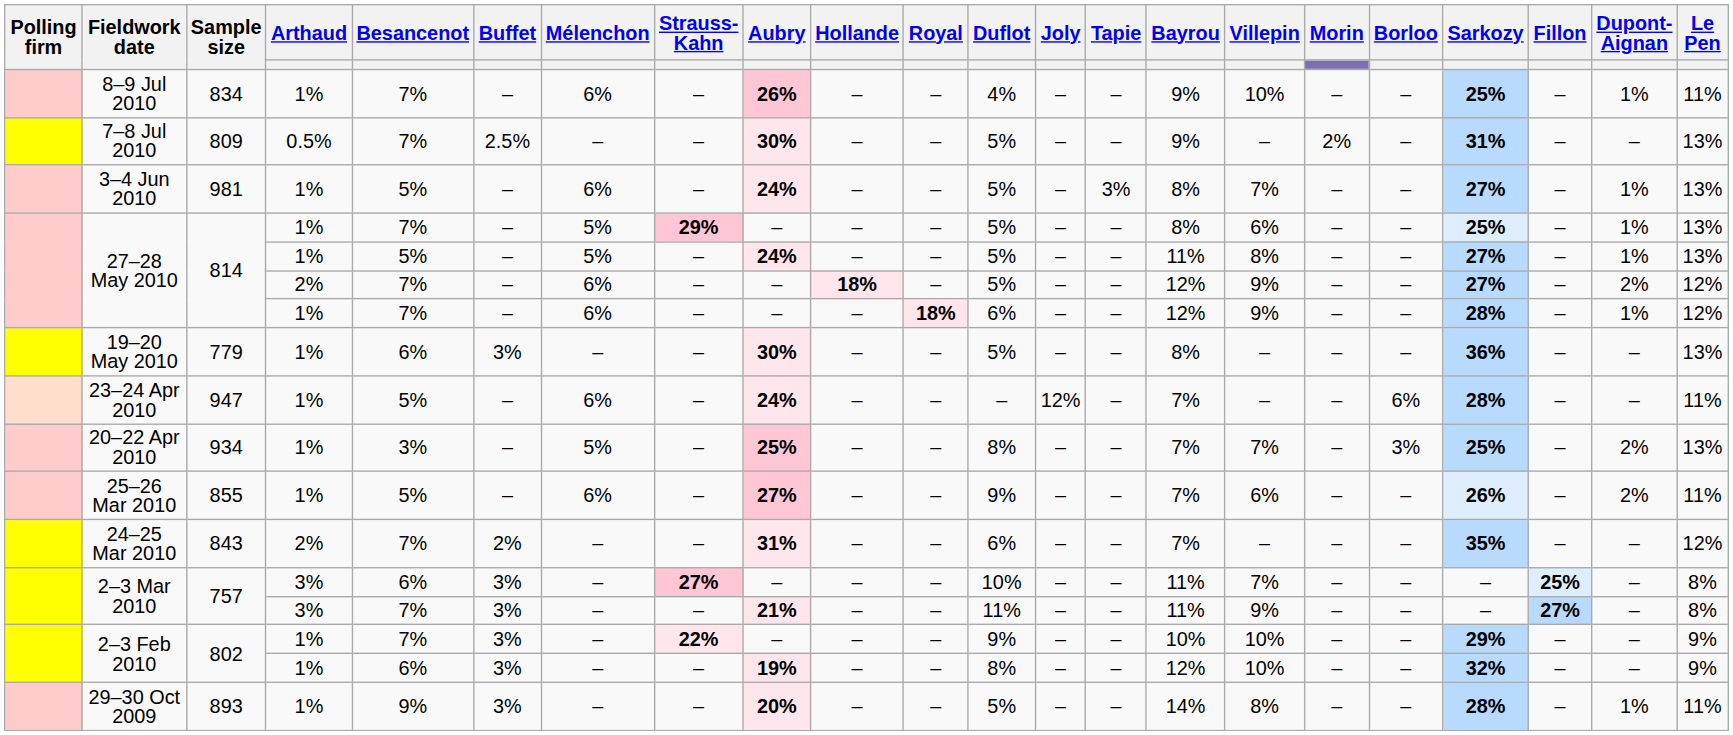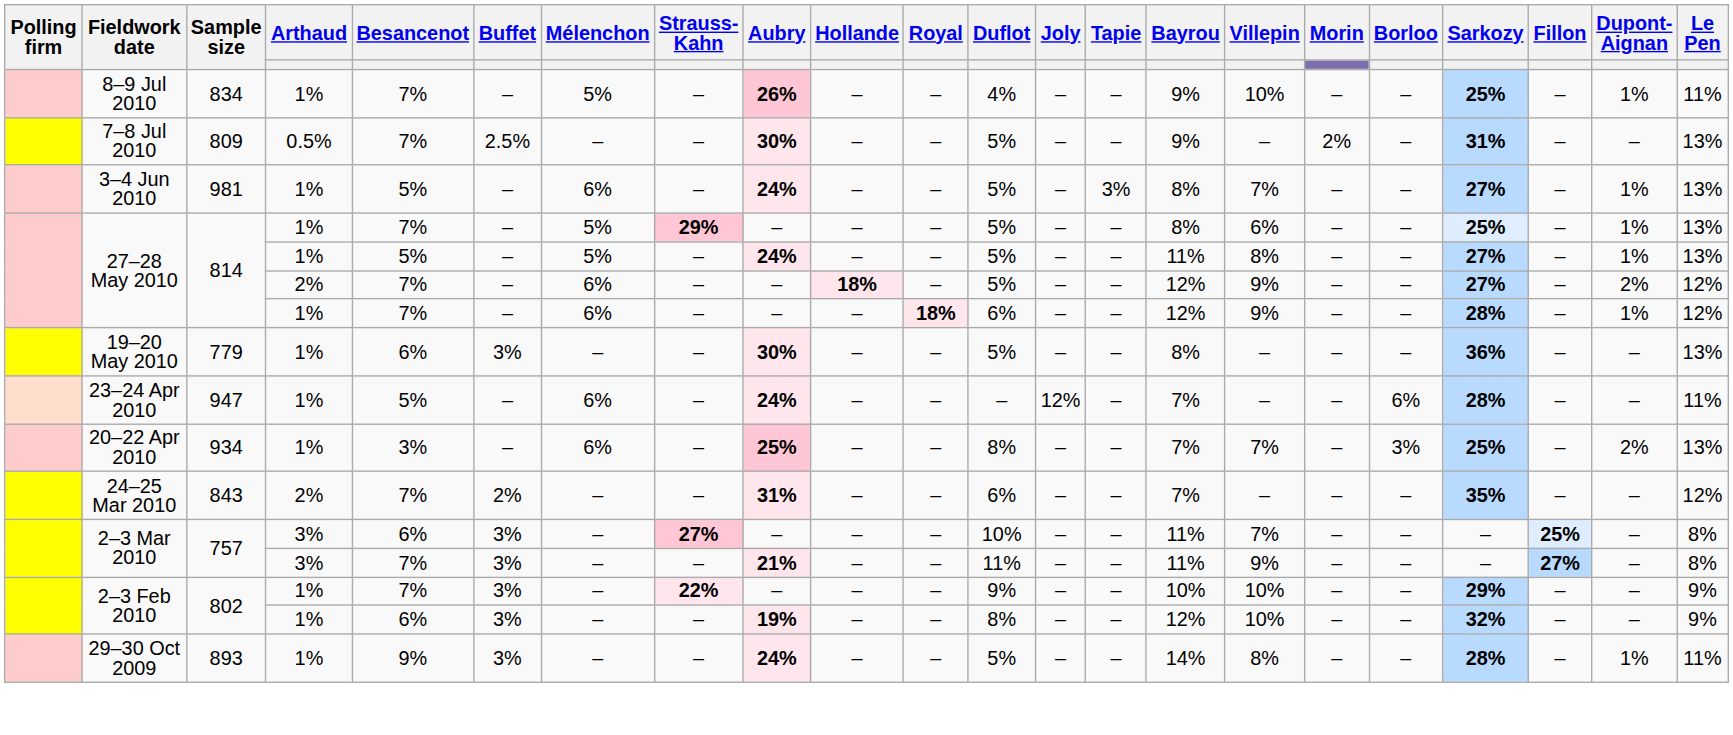(598, 94) 6% -> (598, 94) 5%
(598, 448) 5% -> (598, 448) 6%
- row: (134, 496)
(777, 706) 20% -> (777, 658) 24%
